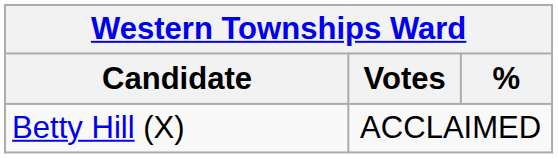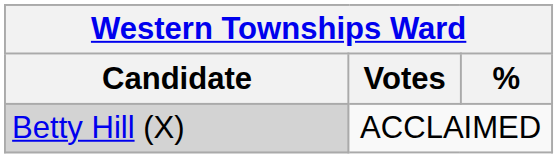(98, 127) no background -> (98, 127) lightgrey background
